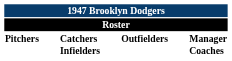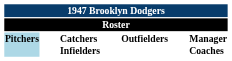(22, 39) no background -> (22, 39) lightblue background
